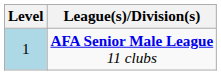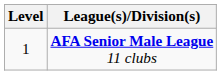(26, 49) lightblue background -> (26, 49) no background
